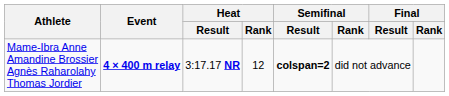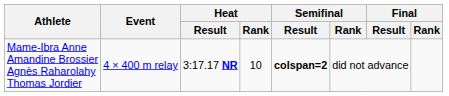(142, 65) bold -> (140, 65) normal
(258, 65) 12 -> (256, 65) 10
